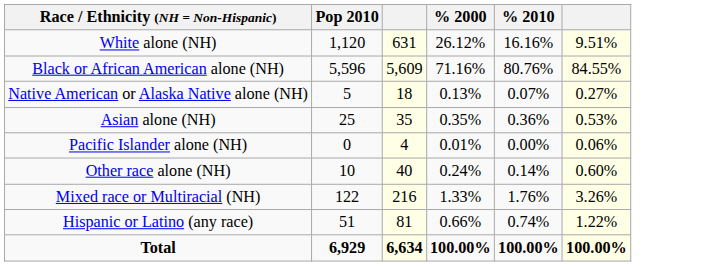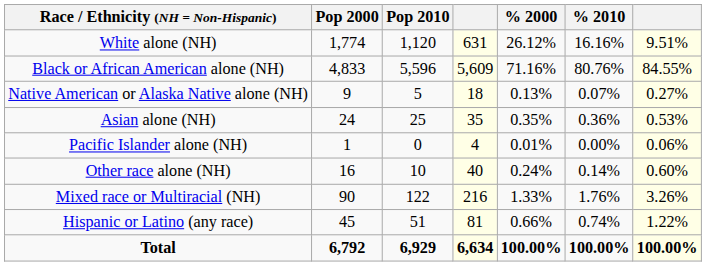+ column: (347, 17)
